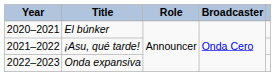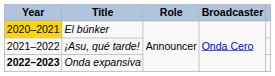(33, 29) no background -> (33, 29) gold background
(33, 63) normal -> (33, 63) bold
